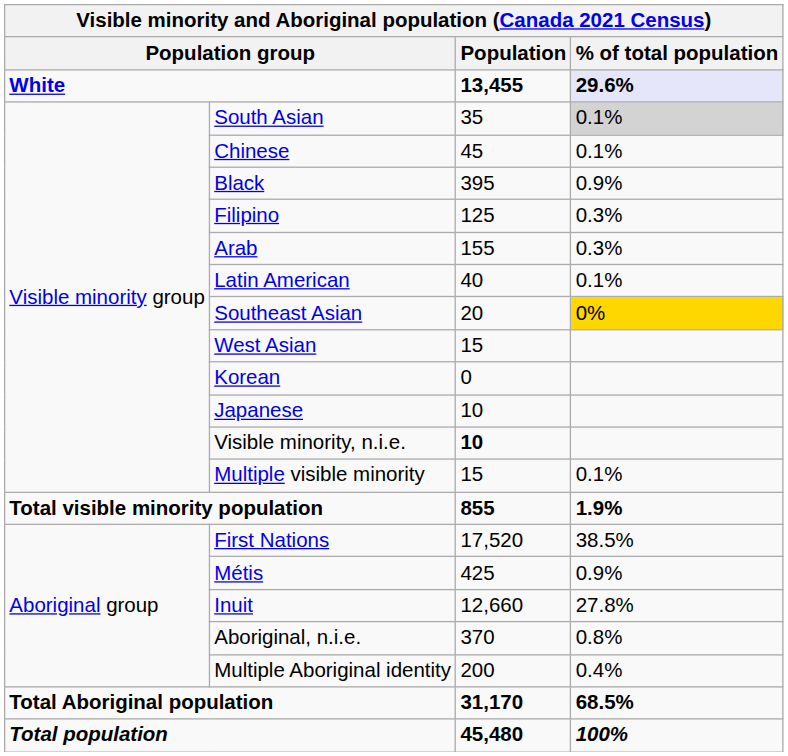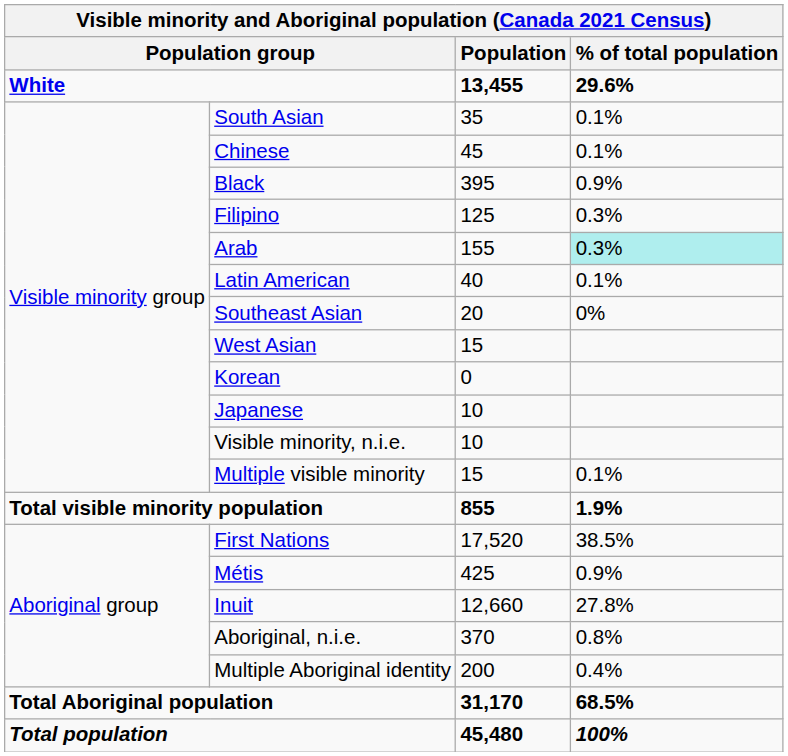(605, 85) lavender background -> (605, 85) no background
(599, 118) lightgrey background -> (599, 118) no background
(599, 248) no background -> (599, 248) paleturquoise background
(590, 313) gold background -> (590, 313) no background
(472, 442) bold -> (472, 442) normal
